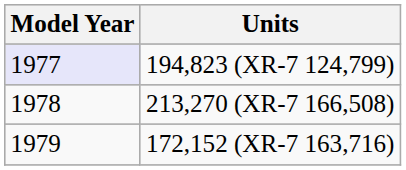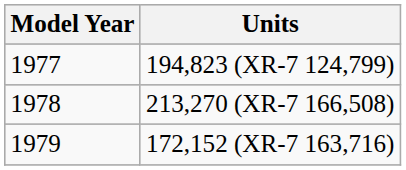(36, 64) lavender background -> (36, 64) no background
